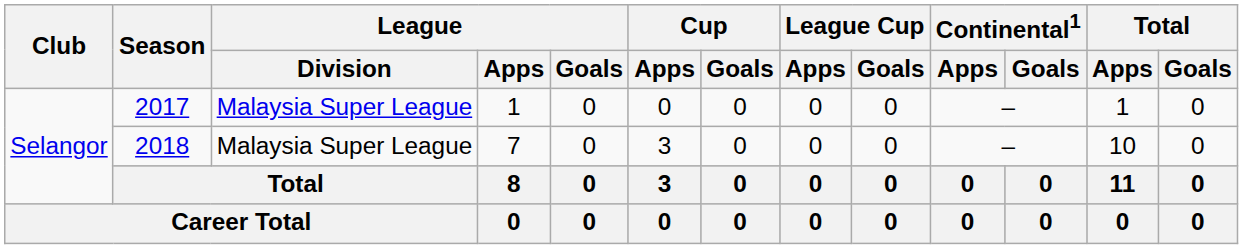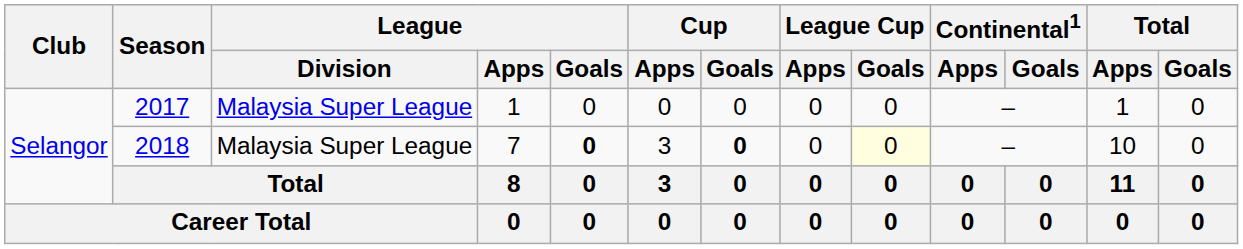(589, 146) normal -> (589, 146) bold
(740, 146) normal -> (740, 146) bold
(891, 146) no background -> (891, 146) lightyellow background
